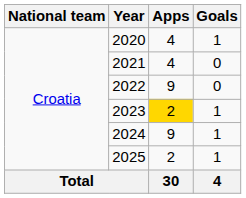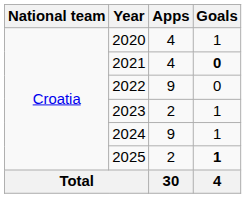(217, 63) normal -> (217, 63) bold
(171, 110) gold background -> (171, 110) no background
(217, 157) normal -> (217, 157) bold
